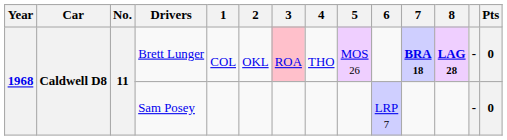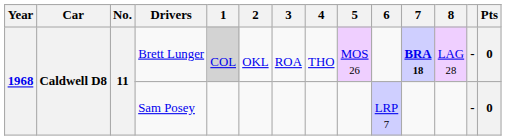(223, 61) no background -> (223, 61) lightgrey background
(288, 61) pink background -> (288, 61) no background
(452, 61) bold -> (451, 61) normal
